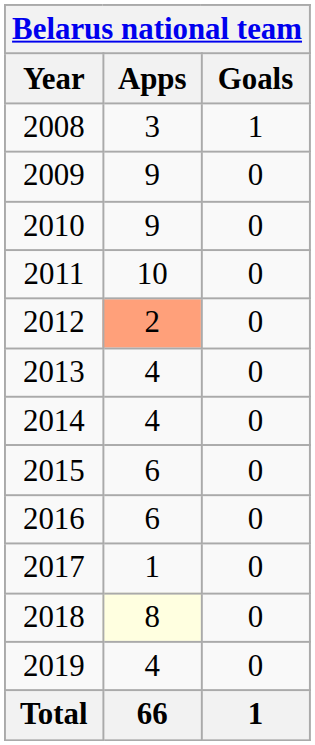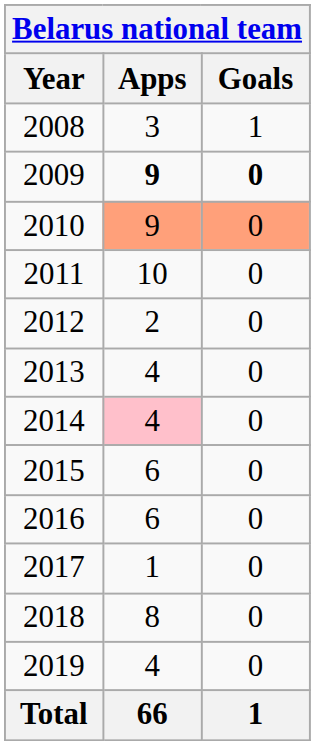(152, 175) normal -> (152, 175) bold
(255, 175) normal -> (255, 175) bold
(152, 224) no background -> (152, 224) lightsalmon background
(255, 224) no background -> (255, 224) lightsalmon background
(152, 322) lightsalmon background -> (152, 322) no background
(152, 420) no background -> (152, 420) pink background
(152, 616) lightyellow background -> (152, 616) no background
